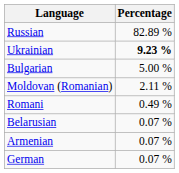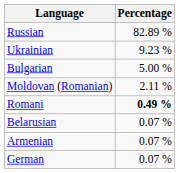(154, 50) bold -> (155, 50) normal
(155, 104) normal -> (154, 104) bold
